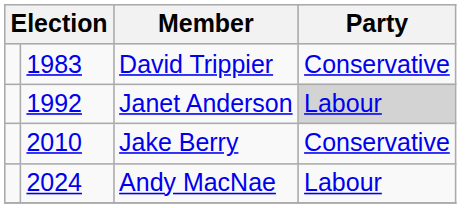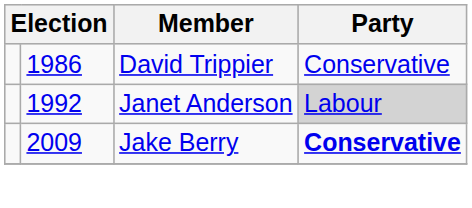(54, 63) 1983 -> (54, 63) 1986
(54, 143) 2010 -> (54, 143) 2009
(377, 143) normal -> (382, 143) bold
- row: (198, 182)
